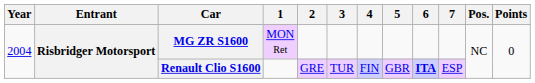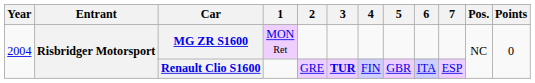(342, 69) normal -> (343, 69) bold
(426, 69) bold -> (426, 69) normal
